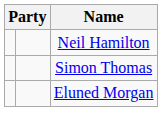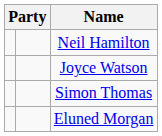+ row: (104, 67)
